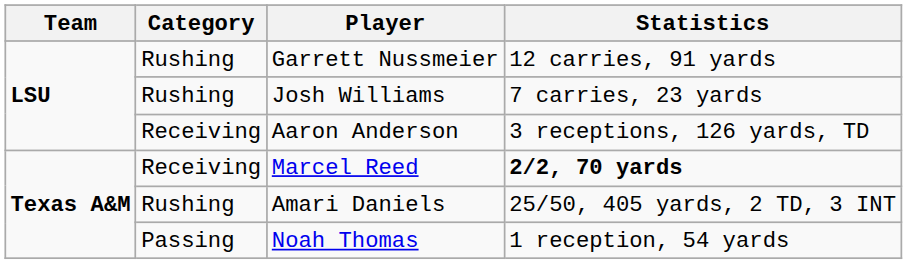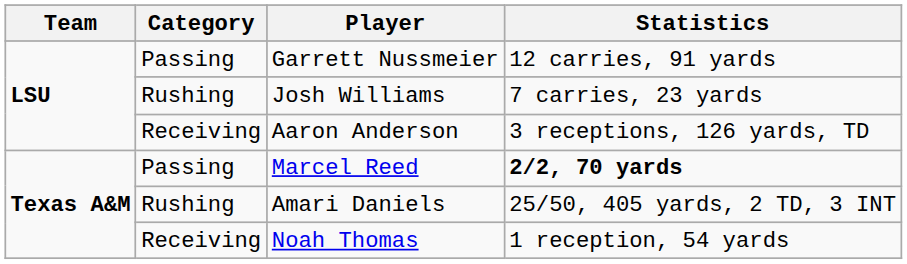(188, 59) Rushing -> (188, 59) Passing
(201, 168) Receiving -> (188, 168) Passing
(188, 241) Passing -> (201, 241) Receiving
